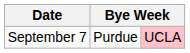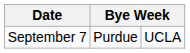(163, 37) pink background -> (163, 37) no background
